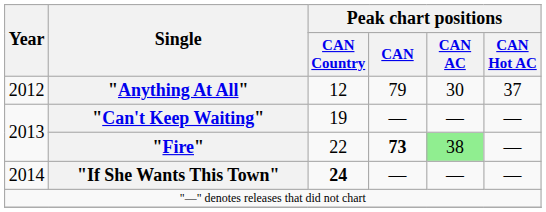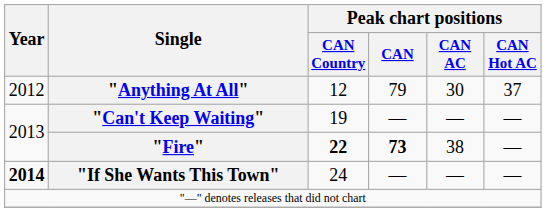(338, 146) normal -> (338, 146) bold
(455, 146) lightgreen background -> (455, 146) no background
(27, 175) normal -> (27, 175) bold
(338, 175) bold -> (338, 175) normal
